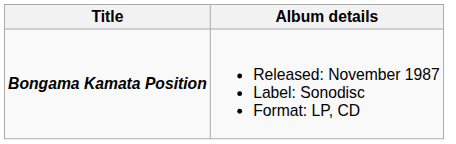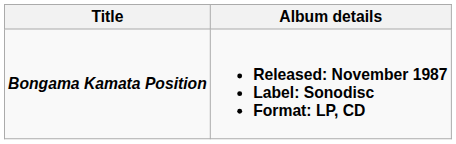(327, 93) normal -> (331, 93) bold
